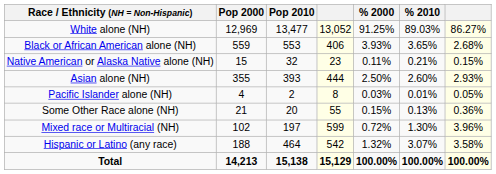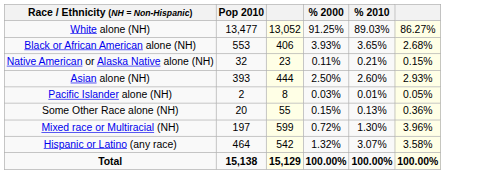- column: (241, 12)
